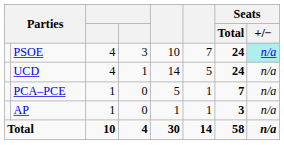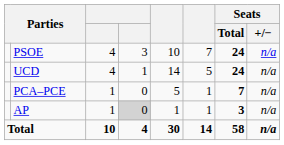(269, 52) paleturquoise background -> (269, 52) no background
(145, 110) no background -> (145, 110) lightgrey background
